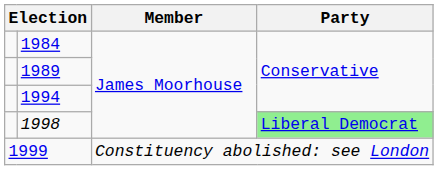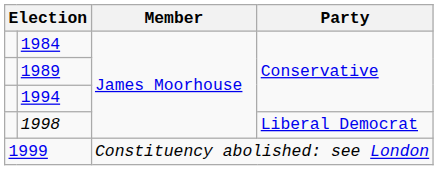(339, 125) lightgreen background -> (339, 125) no background
